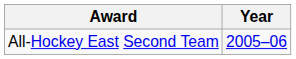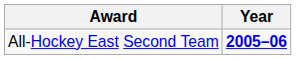(256, 41) normal -> (256, 41) bold
